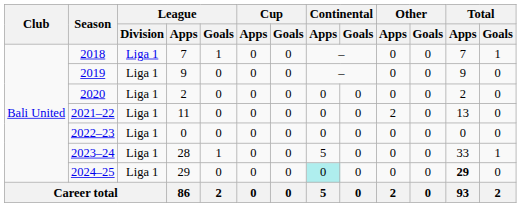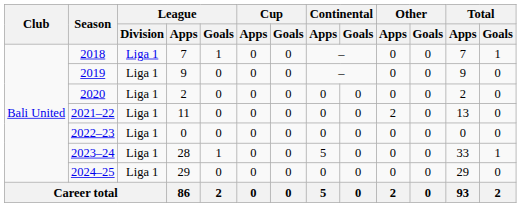(323, 172) paleturquoise background -> (323, 172) no background
(463, 172) bold -> (463, 172) normal
